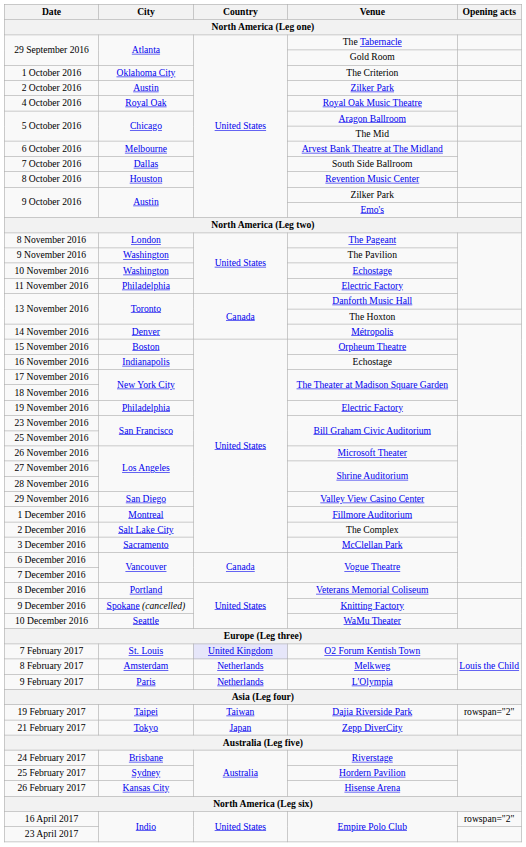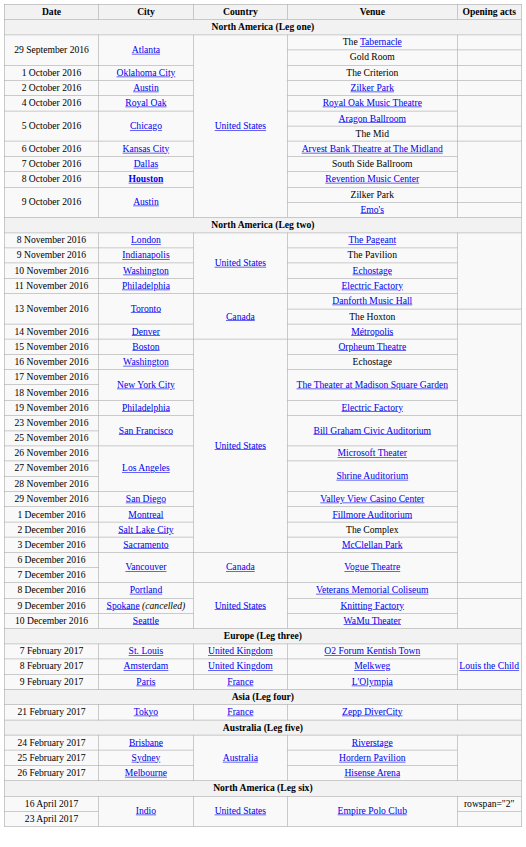(146, 149) Melbourne -> (146, 149) Kansas City
(146, 179) normal -> (146, 179) bold
(146, 255) Washington -> (146, 255) Indianapolis
(146, 362) Indianapolis -> (146, 362) Washington
(240, 651) lavender background -> (240, 651) no background
(240, 666) Netherlands -> (240, 666) United Kingdom
(240, 682) Netherlands -> (240, 682) France
- row: (52, 712)
(240, 727) Japan -> (240, 712) France
(146, 788) Kansas City -> (146, 773) Melbourne
